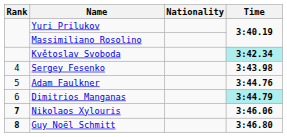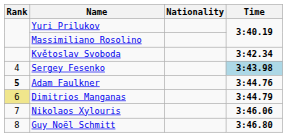(254, 54) paleturquoise background -> (254, 54) no background
(254, 68) no background -> (254, 68) lightblue background
(17, 82) normal -> (17, 82) bold
(17, 97) no background -> (17, 97) khaki background
(254, 97) paleturquoise background -> (254, 97) no background
(17, 111) bold -> (17, 111) normal
(17, 125) bold -> (17, 125) normal
